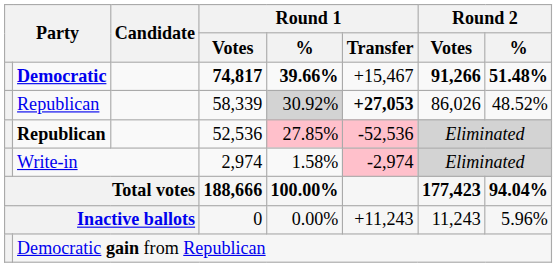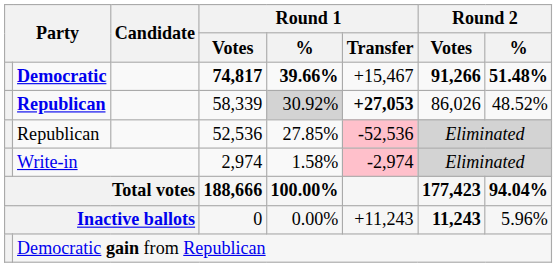(58, 104) normal -> (61, 104) bold
(61, 133) bold -> (58, 133) normal
(310, 133) pink background -> (310, 133) no background
(456, 219) normal -> (456, 219) bold
